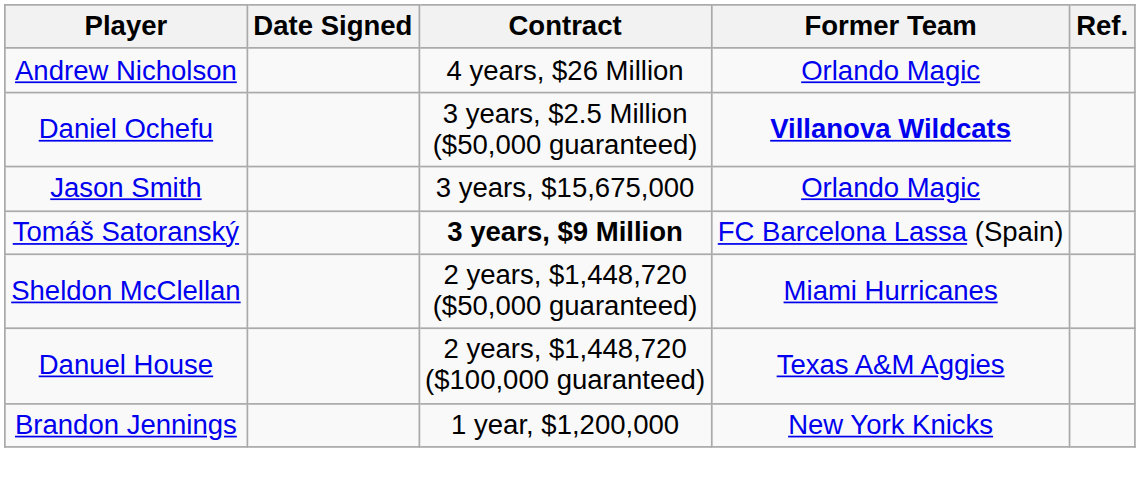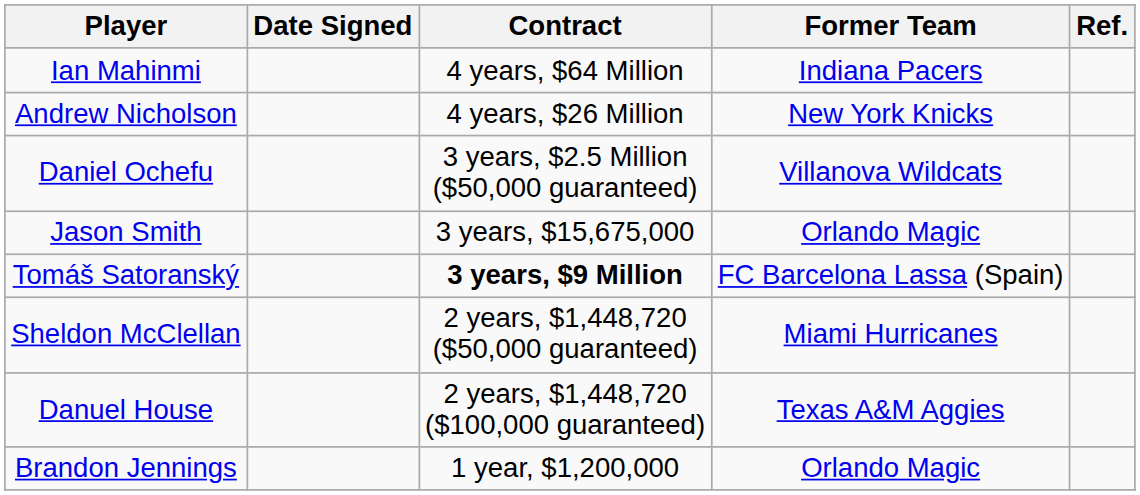+ row: (126, 69)
(891, 69) Orlando Magic -> (891, 113) New York Knicks
(891, 129) bold -> (891, 172) normal
(891, 424) New York Knicks -> (891, 468) Orlando Magic
